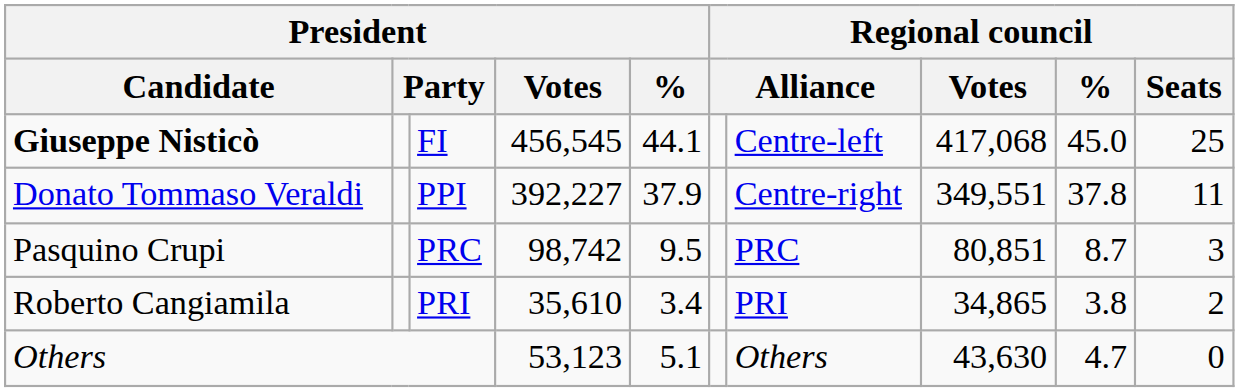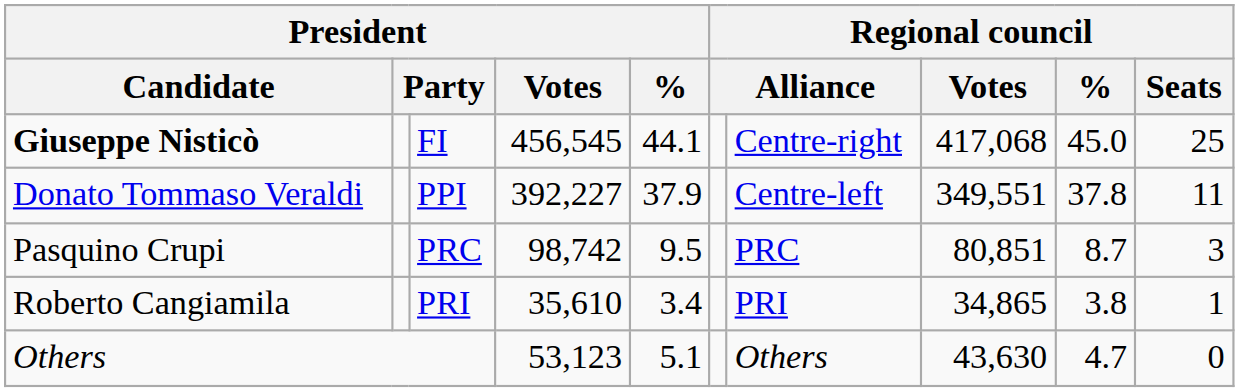(809, 140) Centre-left -> (818, 140) Centre-right
(818, 194) Centre-right -> (809, 194) Centre-left
(1216, 303) 2 -> (1216, 303) 1
